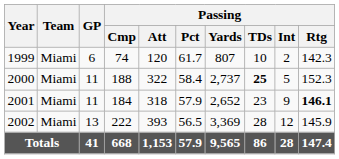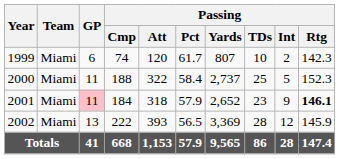(260, 79) bold -> (260, 79) normal
(92, 100) no background -> (92, 100) pink background
